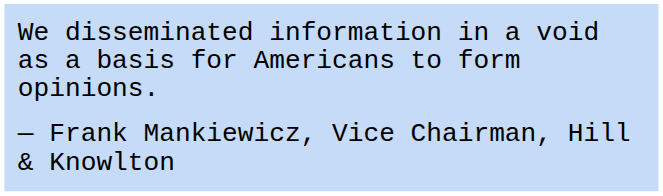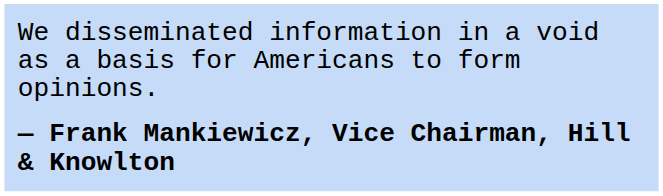(324, 149) normal -> (324, 149) bold
